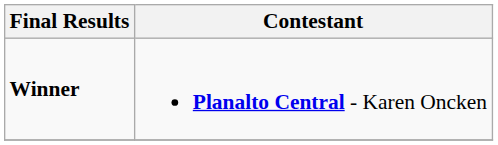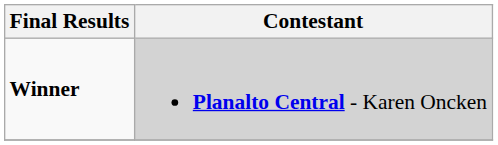(313, 101) no background -> (313, 101) lightgrey background
